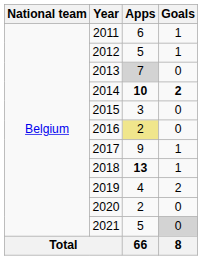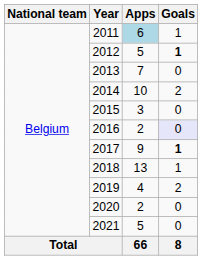(140, 33) no background -> (140, 33) lightblue background
(178, 52) normal -> (178, 52) bold
(140, 71) lightgrey background -> (140, 71) no background
(140, 91) bold -> (140, 91) normal
(178, 91) bold -> (178, 91) normal
(140, 129) khaki background -> (140, 129) no background
(178, 129) no background -> (178, 129) lavender background
(178, 149) normal -> (178, 149) bold
(140, 168) bold -> (140, 168) normal
(178, 226) lightgrey background -> (178, 226) no background
